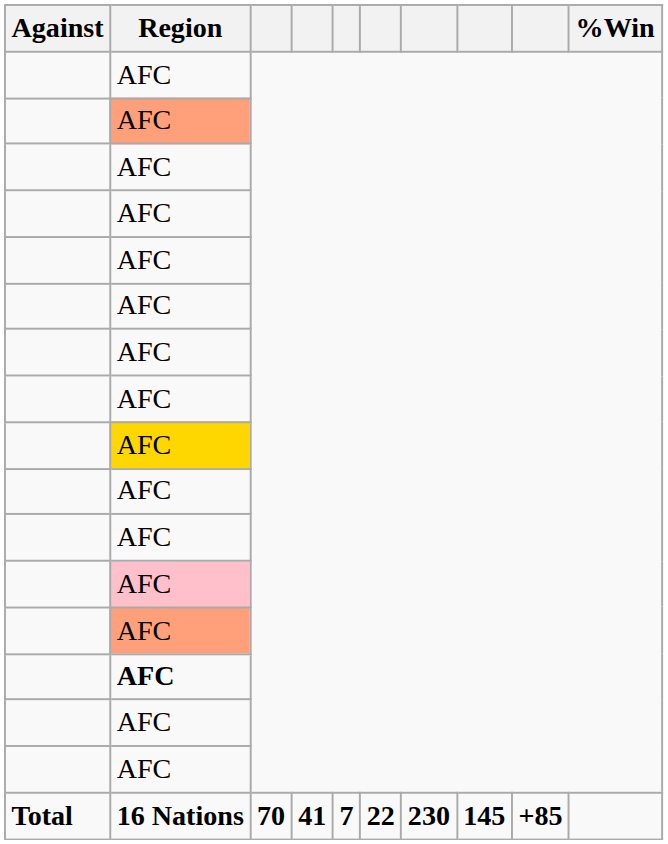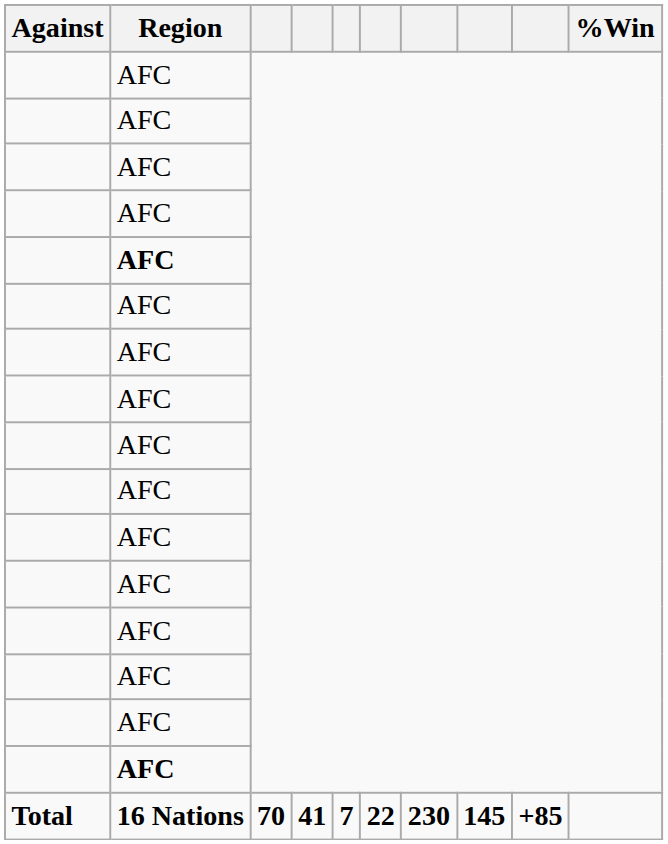(144, 120) lightsalmon background -> (144, 120) no background
(144, 259) normal -> (146, 259) bold
(144, 444) gold background -> (144, 444) no background
(144, 583) pink background -> (144, 583) no background
(144, 630) lightsalmon background -> (144, 630) no background
(146, 676) bold -> (144, 676) normal
(144, 769) normal -> (146, 769) bold
